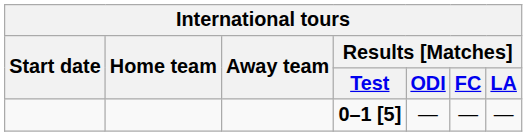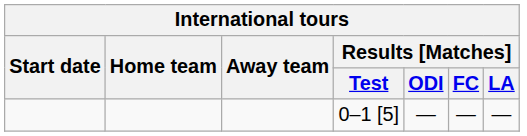(370, 114) bold -> (369, 114) normal
